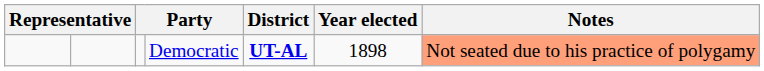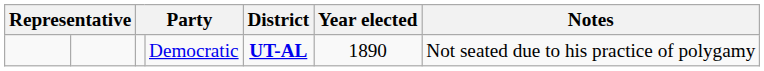(368, 50) 1898 -> (368, 50) 1890
(591, 50) lightsalmon background -> (591, 50) no background
